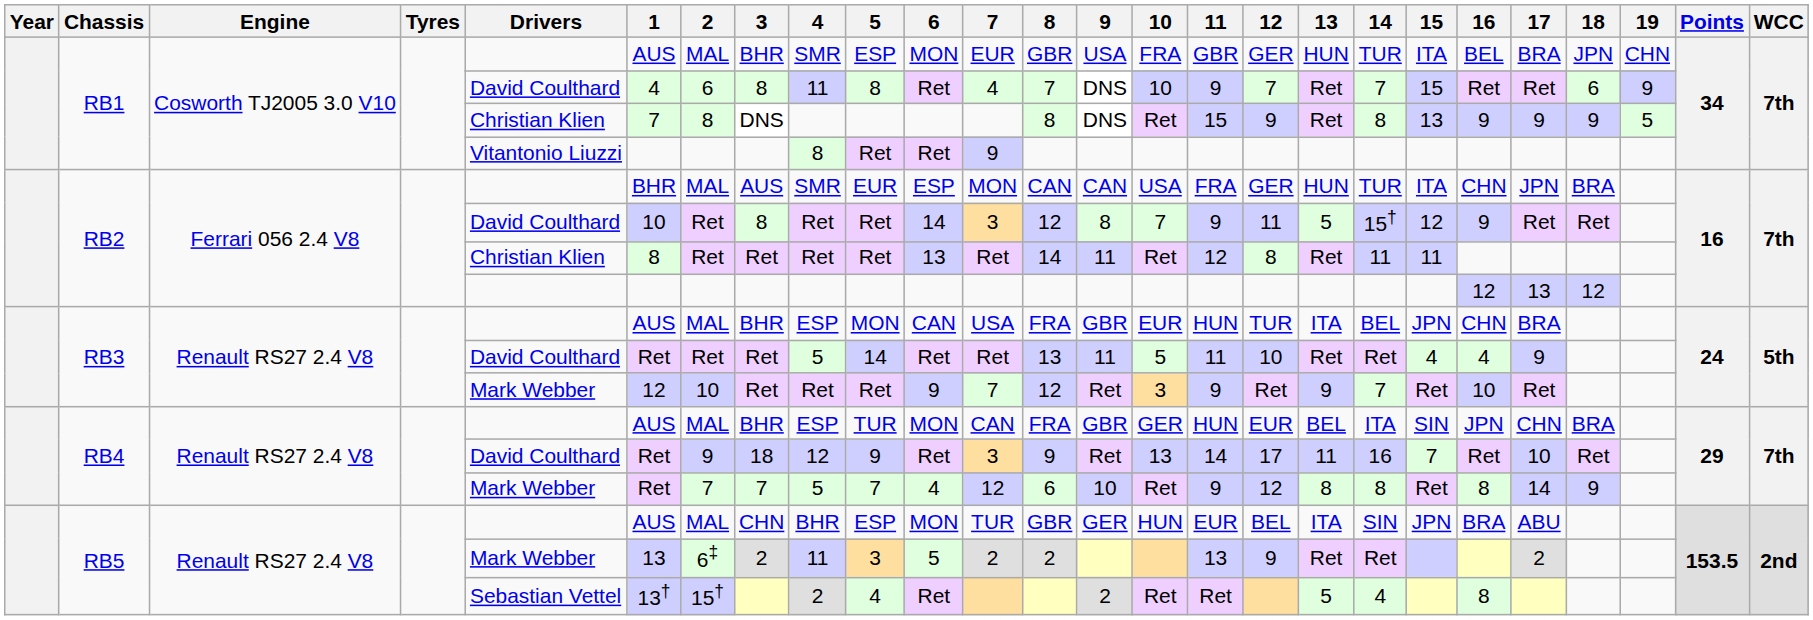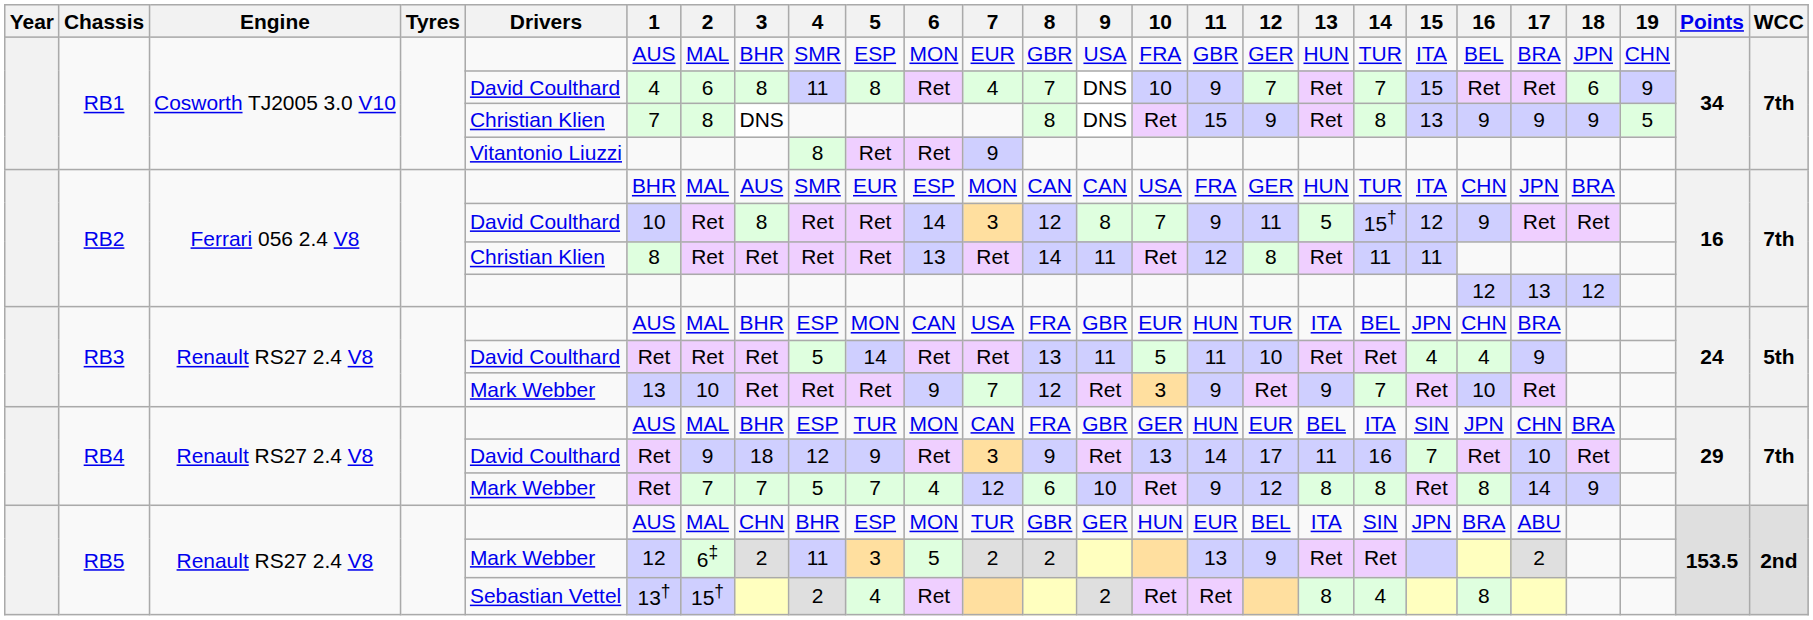(654, 389) 12 -> (654, 389) 13
(654, 557) 13 -> (654, 557) 12
(1326, 596) 5 -> (1326, 596) 8
